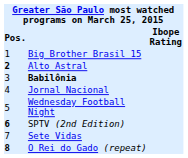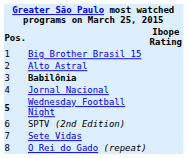(7, 66) bold -> (7, 66) normal
(7, 107) normal -> (7, 107) bold
(7, 124) bold -> (7, 124) normal
(7, 148) bold -> (7, 148) normal
